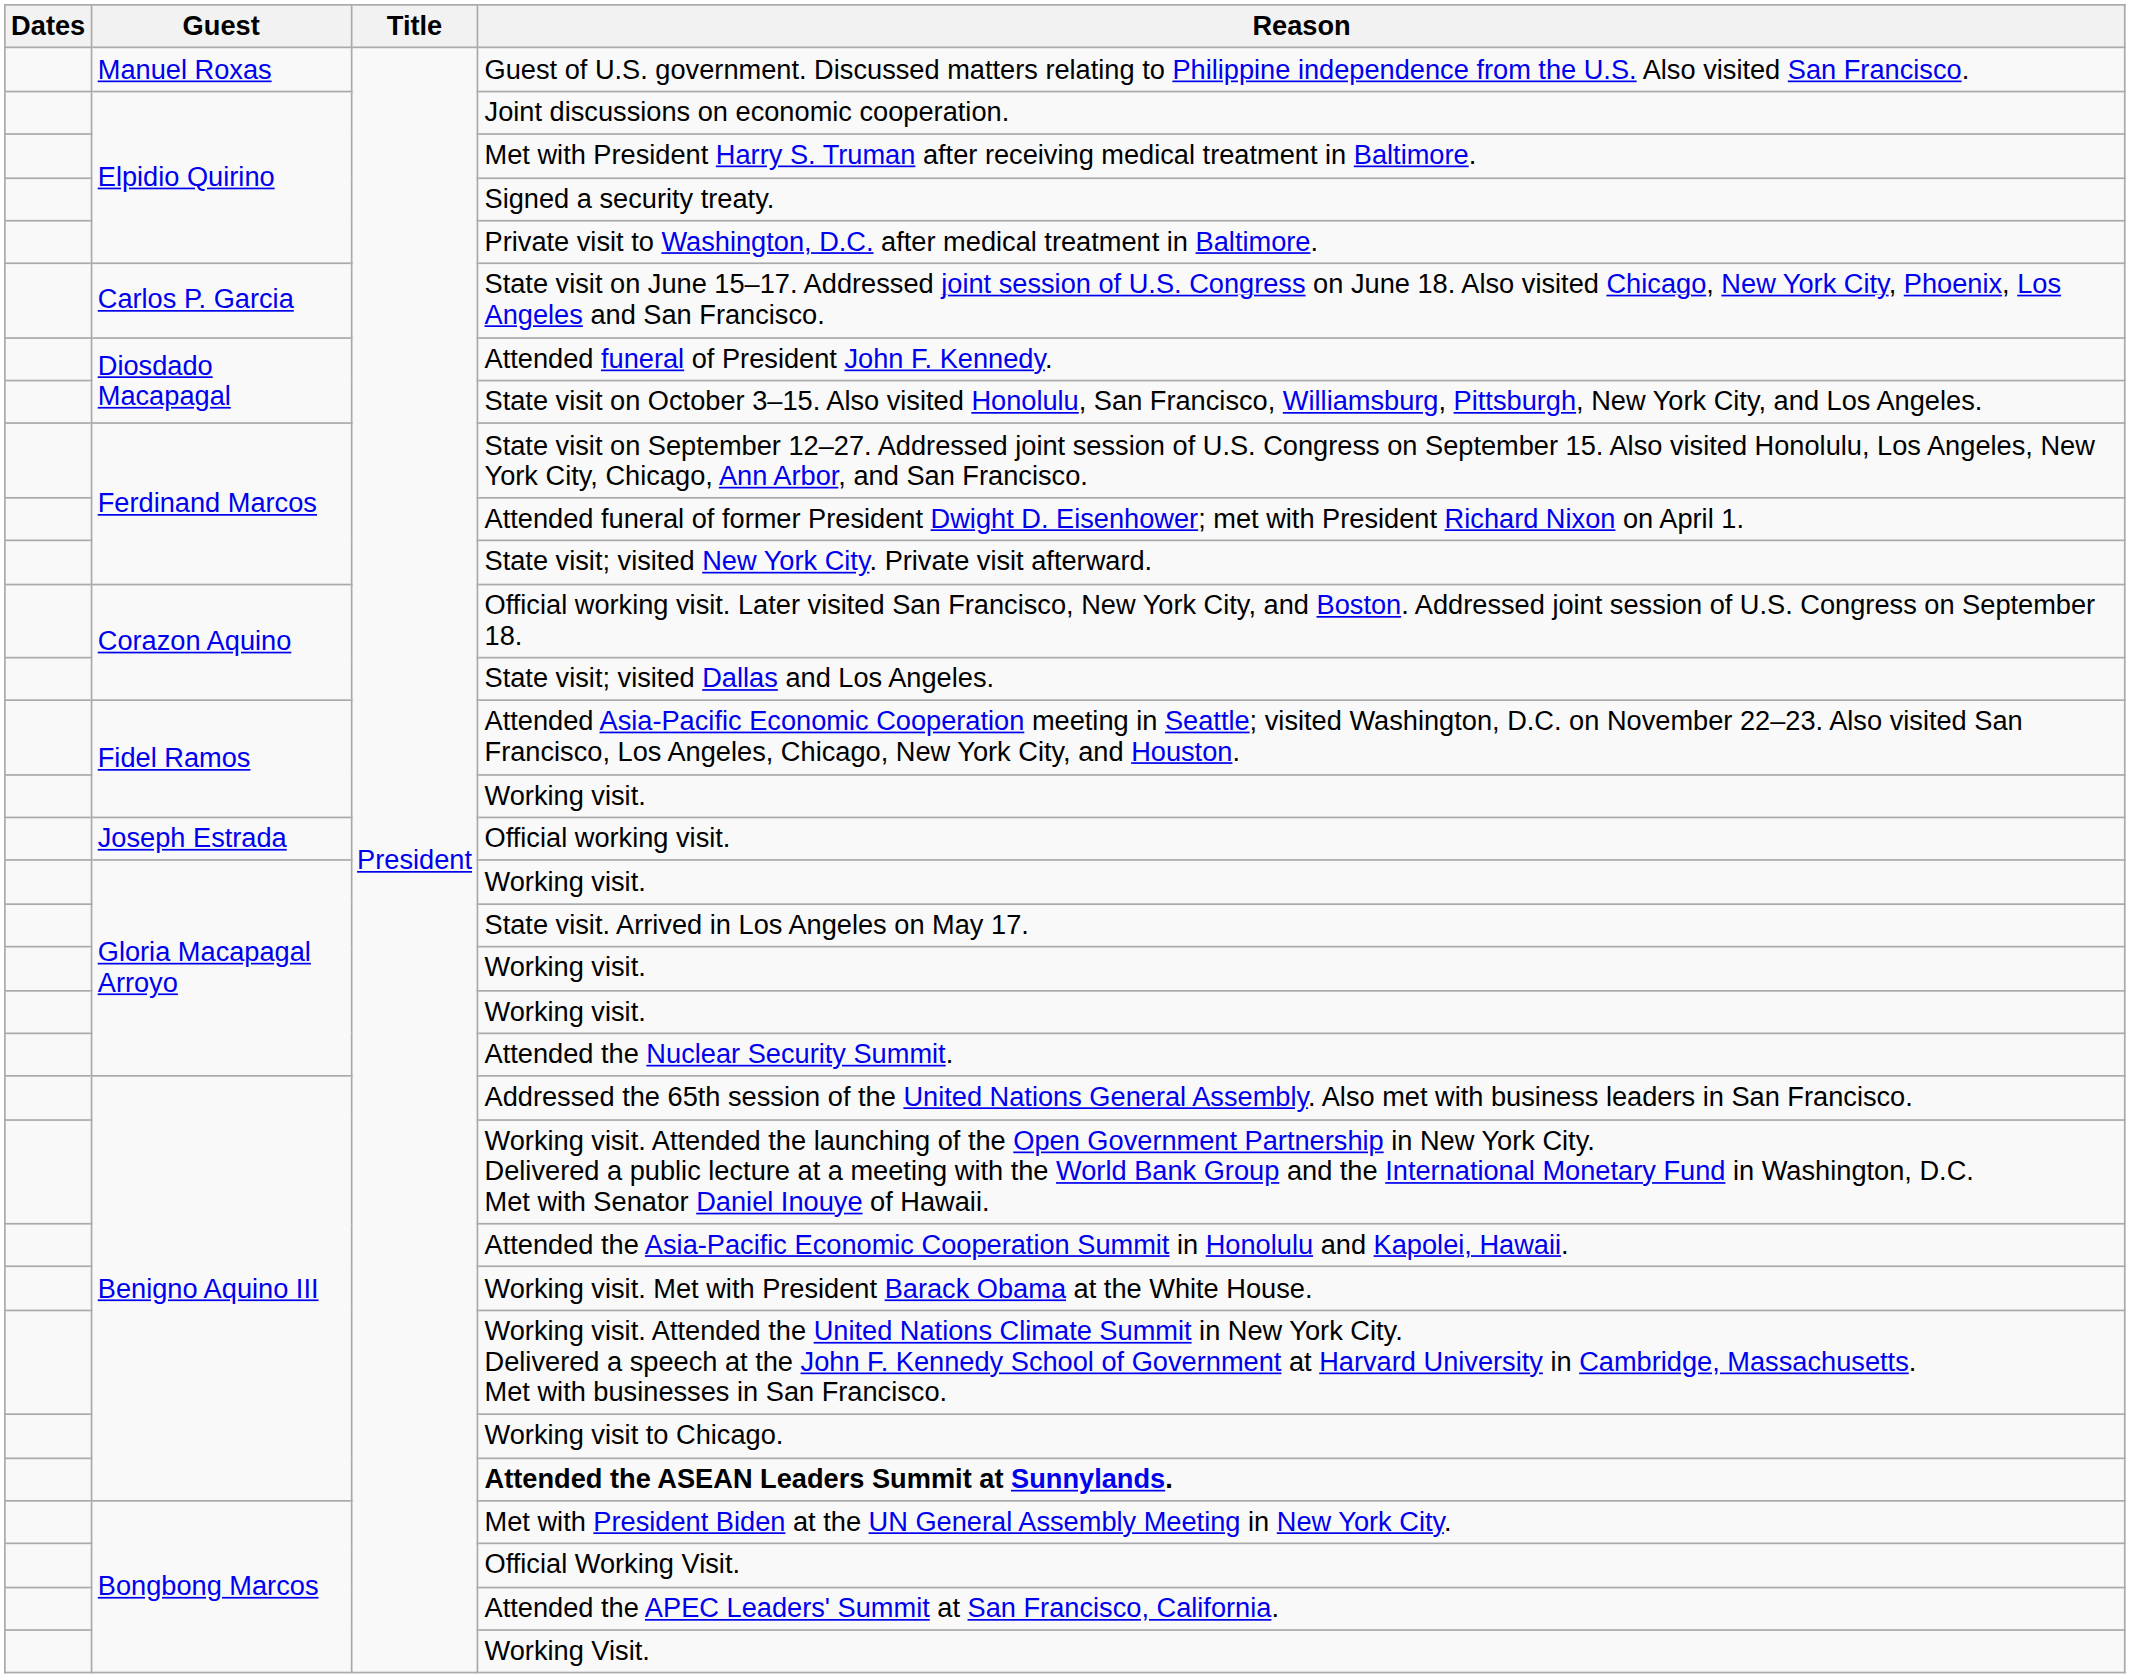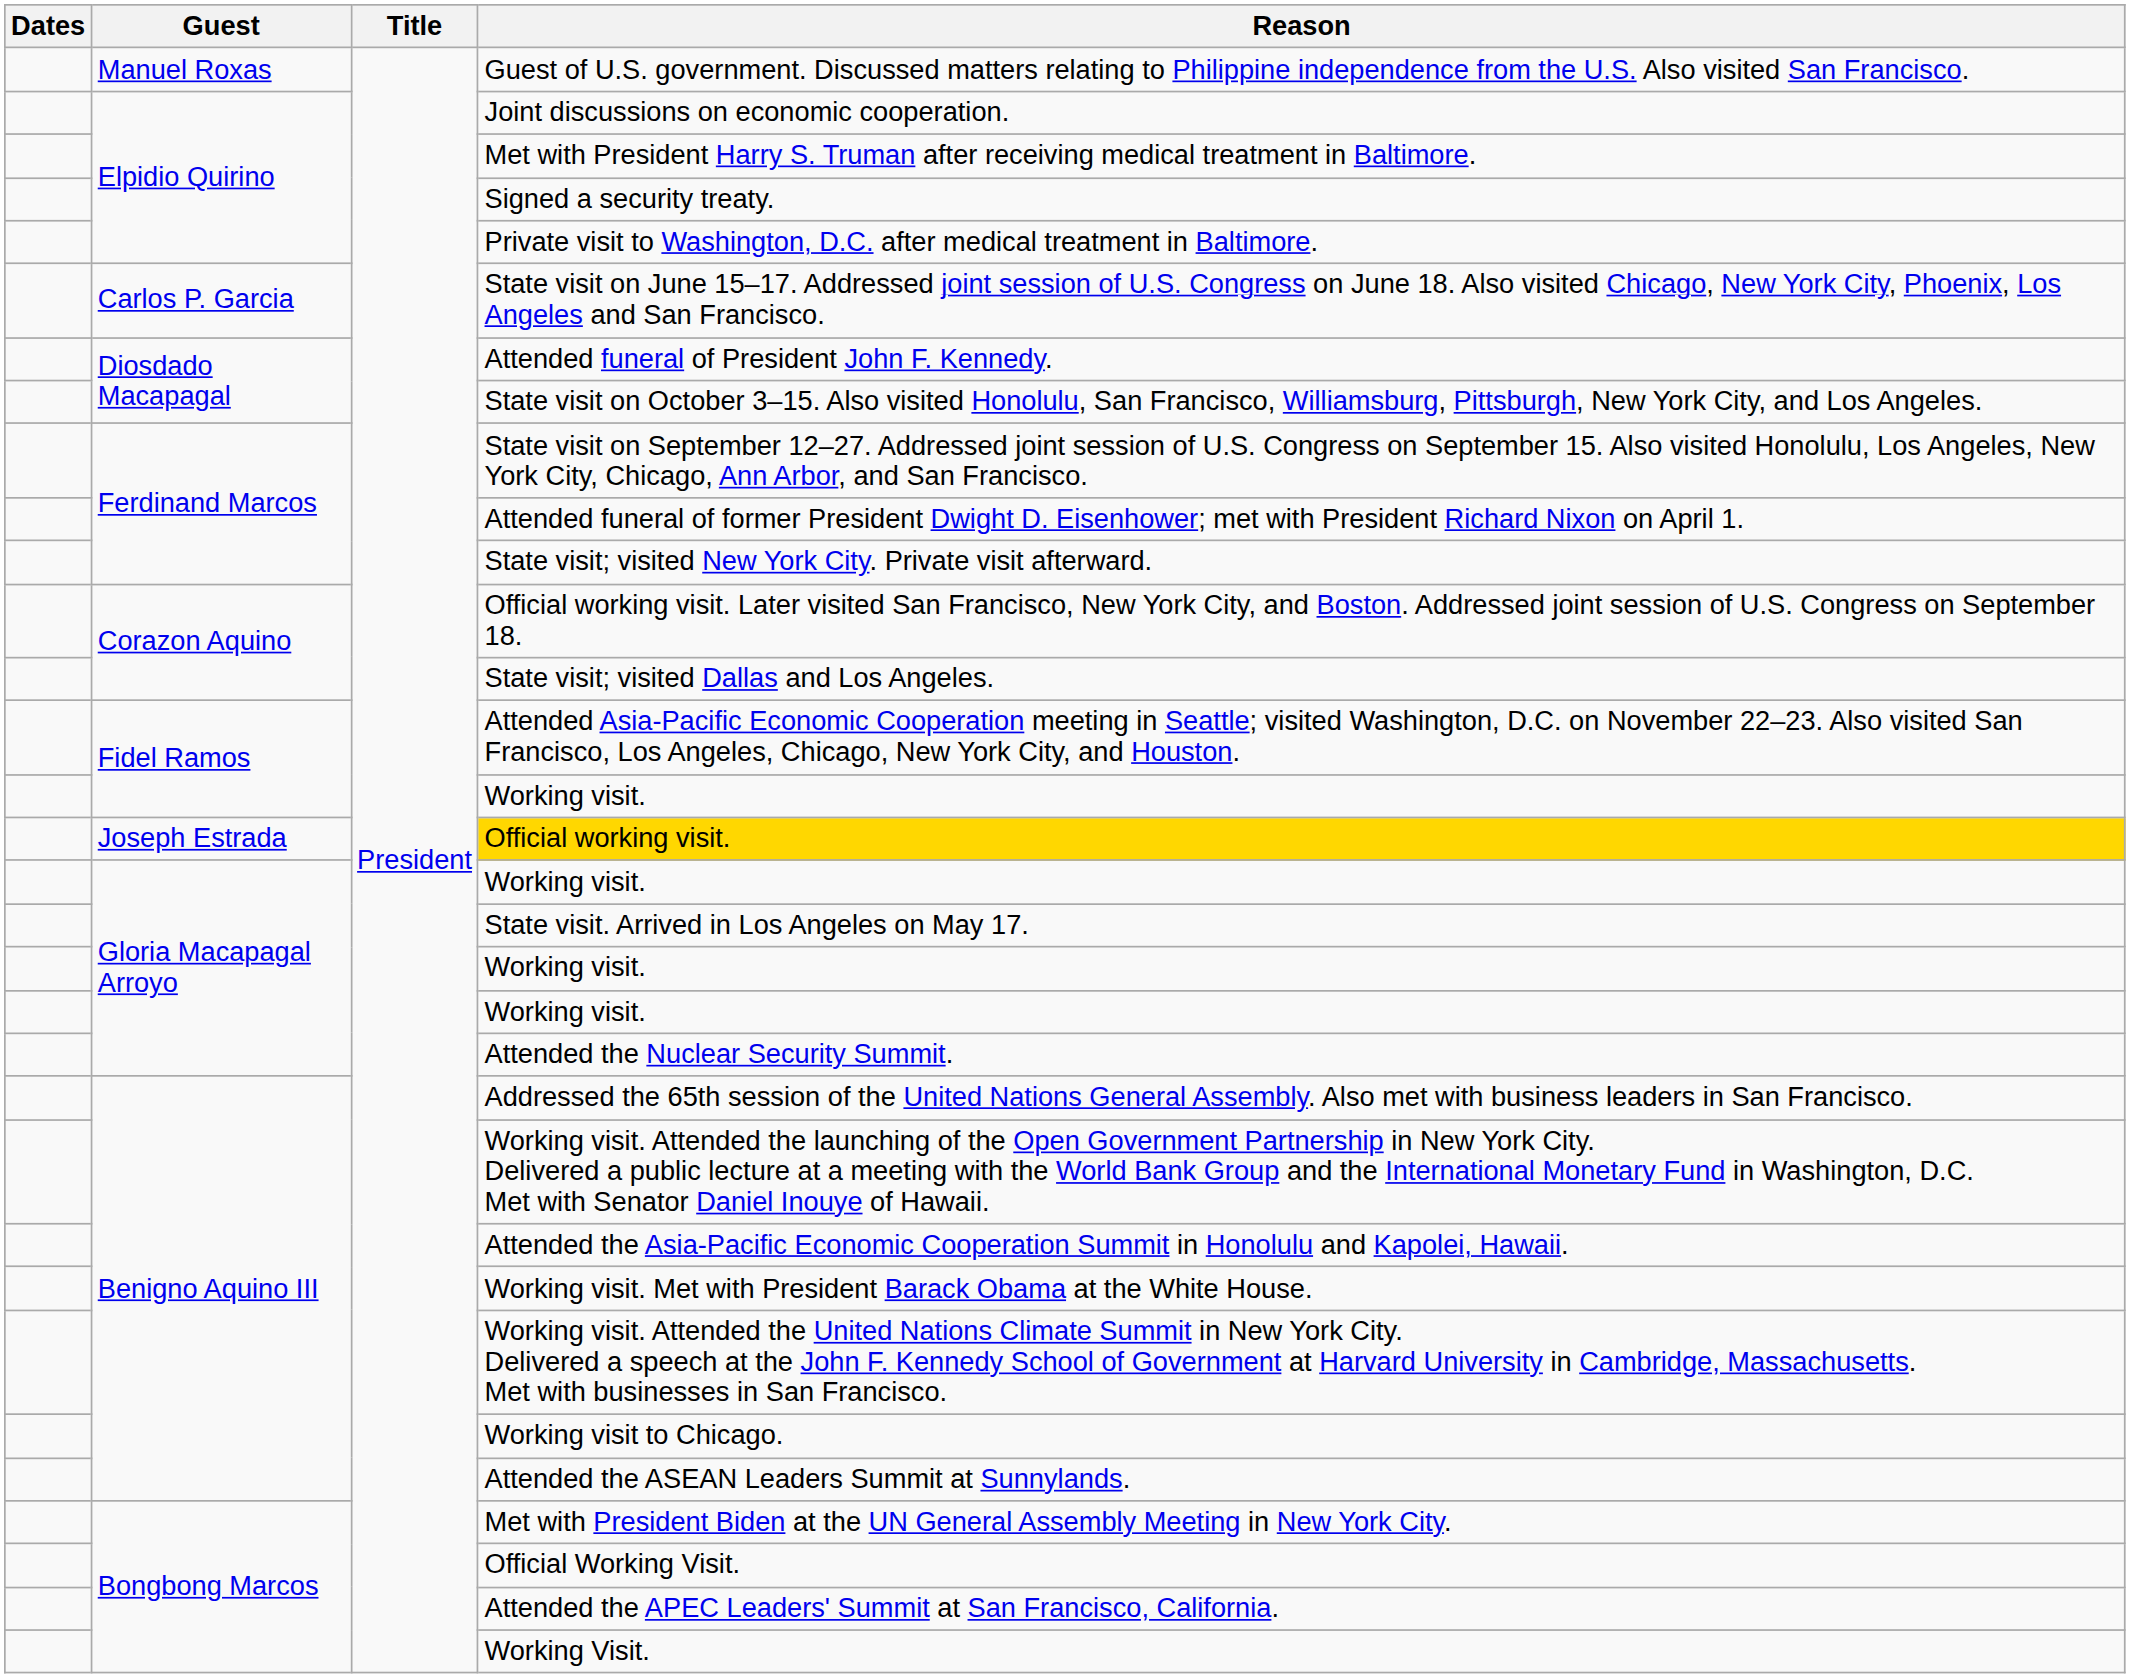(607, 838) no background -> (607, 838) gold background
(829, 1478) bold -> (807, 1478) normal
